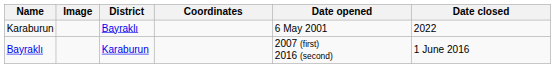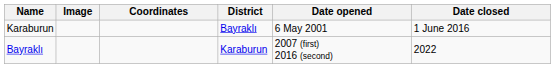columns swapped: (213, 12) <-> (127, 12)
(425, 28) 2022 -> (442, 28) 1 June 2016
(442, 50) 1 June 2016 -> (425, 50) 2022
